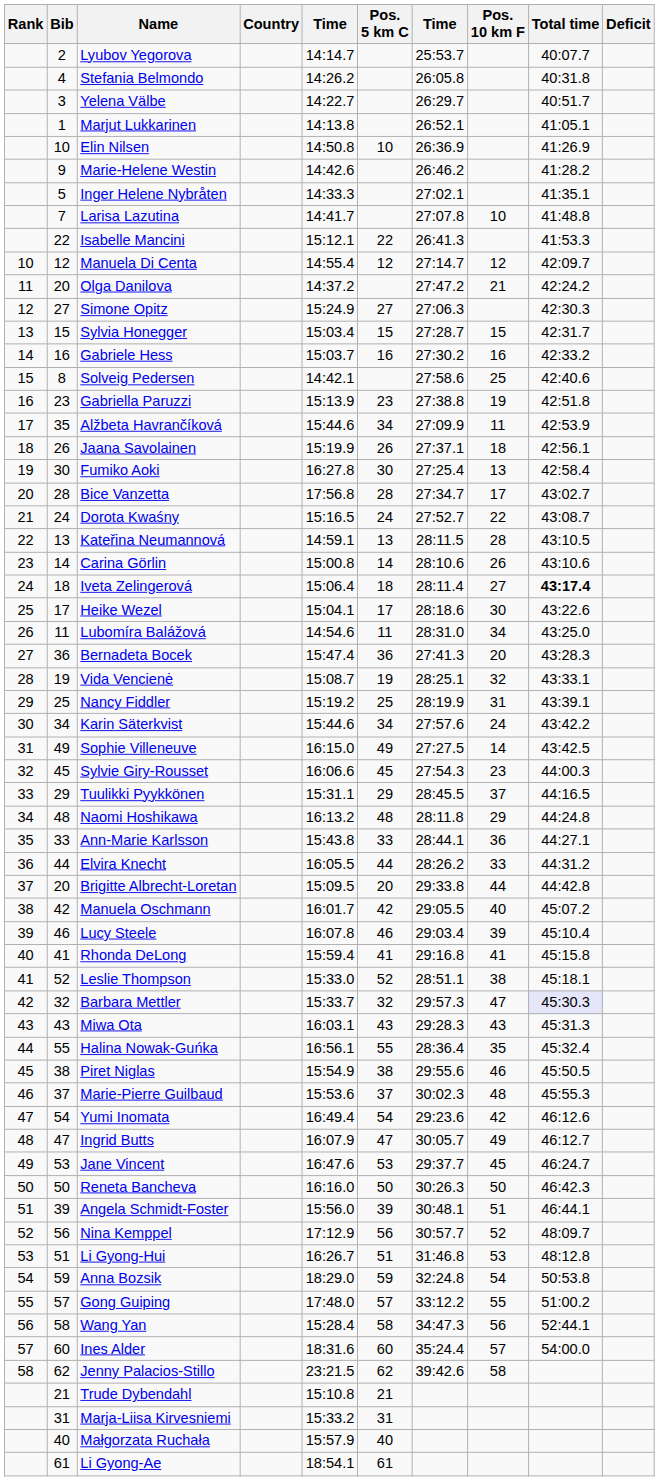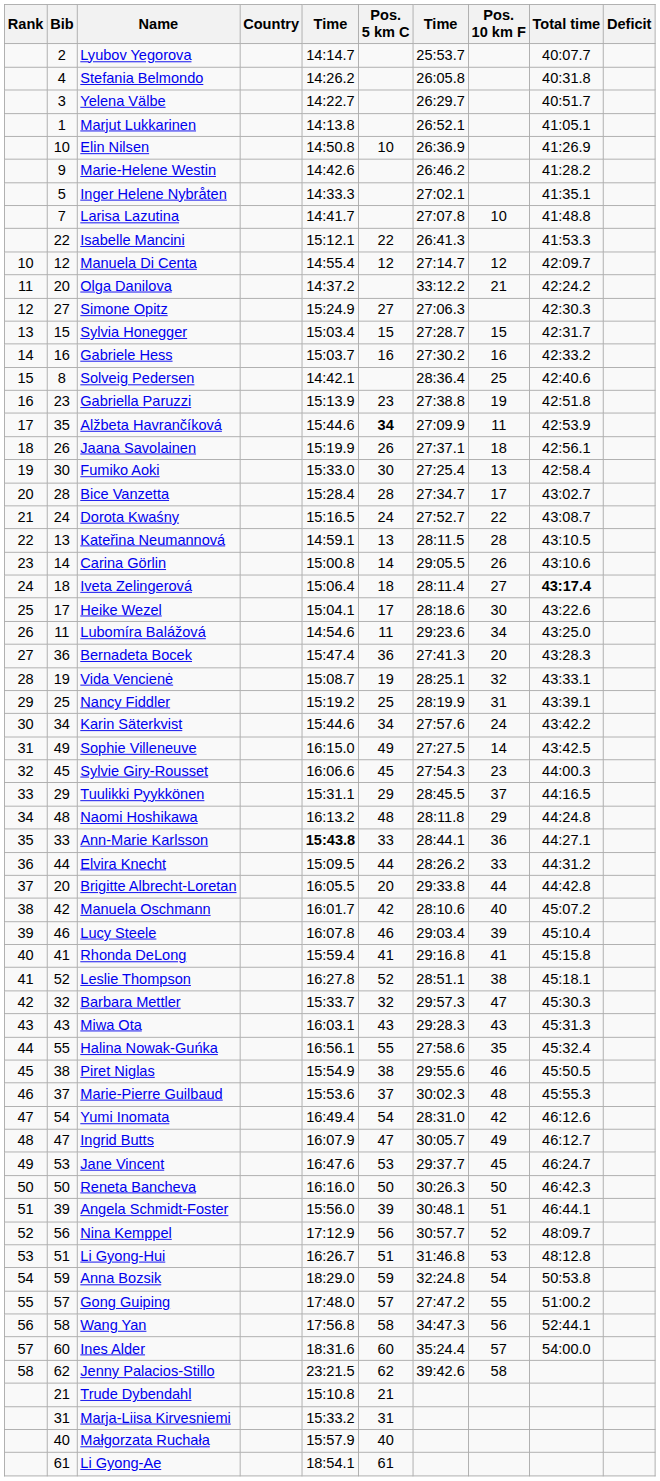(440, 286) 27:47.2 -> (441, 286) 33:12.2
(440, 378) 27:58.6 -> (441, 378) 28:36.4
(385, 424) normal -> (386, 424) bold
(330, 471) 16:27.8 -> (330, 471) 15:33.0
(330, 494) 17:56.8 -> (330, 494) 15:28.4
(440, 563) 28:10.6 -> (441, 563) 29:05.5
(440, 632) 28:31.0 -> (441, 632) 29:23.6
(330, 840) normal -> (330, 840) bold
(330, 863) 16:05.5 -> (330, 863) 15:09.5
(330, 886) 15:09.5 -> (330, 886) 16:05.5
(440, 909) 29:05.5 -> (441, 909) 28:10.6
(330, 979) 15:33.0 -> (330, 979) 16:27.8
(566, 1002) lavender background -> (566, 1002) no background
(440, 1048) 28:36.4 -> (441, 1048) 27:58.6
(440, 1117) 29:23.6 -> (441, 1117) 28:31.0
(440, 1302) 33:12.2 -> (441, 1302) 27:47.2
(330, 1325) 15:28.4 -> (330, 1325) 17:56.8
